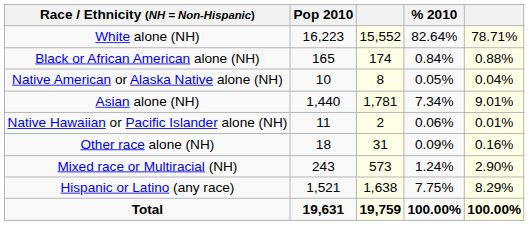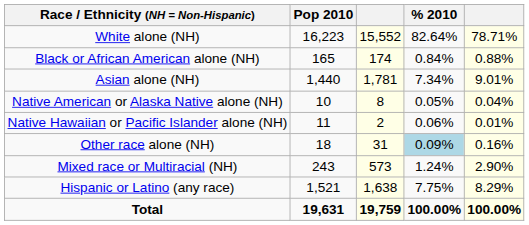rows swapped: (147, 79) <-> (147, 101)
(434, 144) no background -> (434, 144) lightblue background
